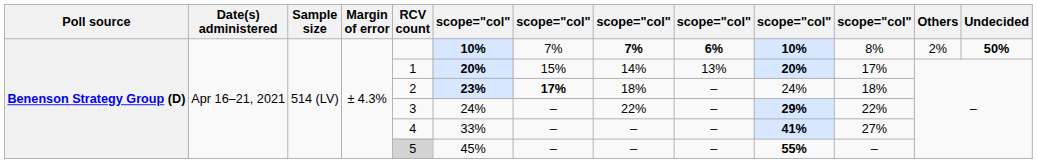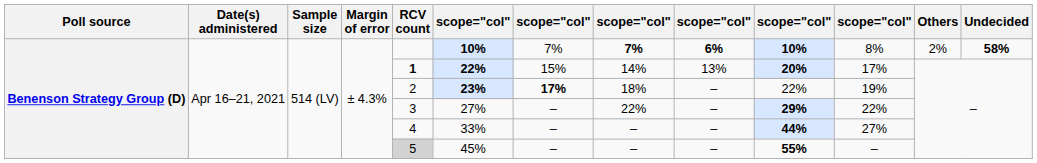(997, 49) 50% -> (997, 49) 58%
(413, 69) normal -> (413, 69) bold
(473, 69) 20% -> (473, 69) 22%
(794, 89) 24% -> (794, 89) 22%
(874, 89) 18% -> (874, 89) 19%
(473, 109) 24% -> (473, 109) 27%
(794, 129) 41% -> (794, 129) 44%
